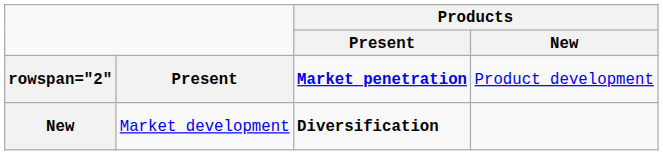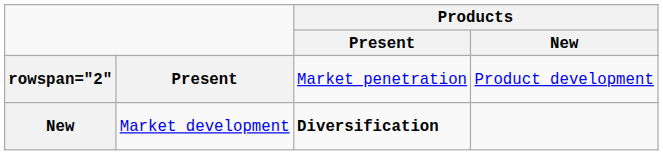(382, 79) bold -> (382, 79) normal
